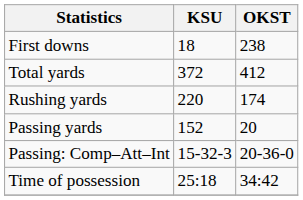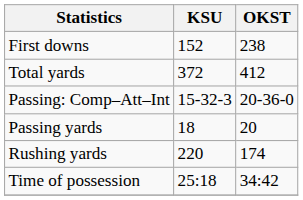(186, 45) 18 -> (190, 45) 152
rows swapped: (58, 99) <-> (89, 153)
(190, 126) 152 -> (186, 126) 18
